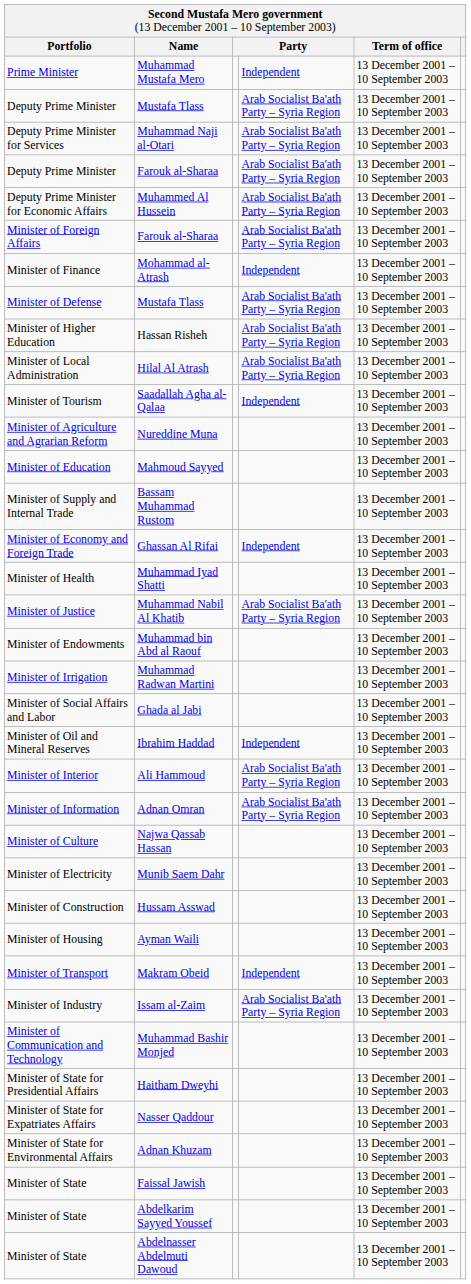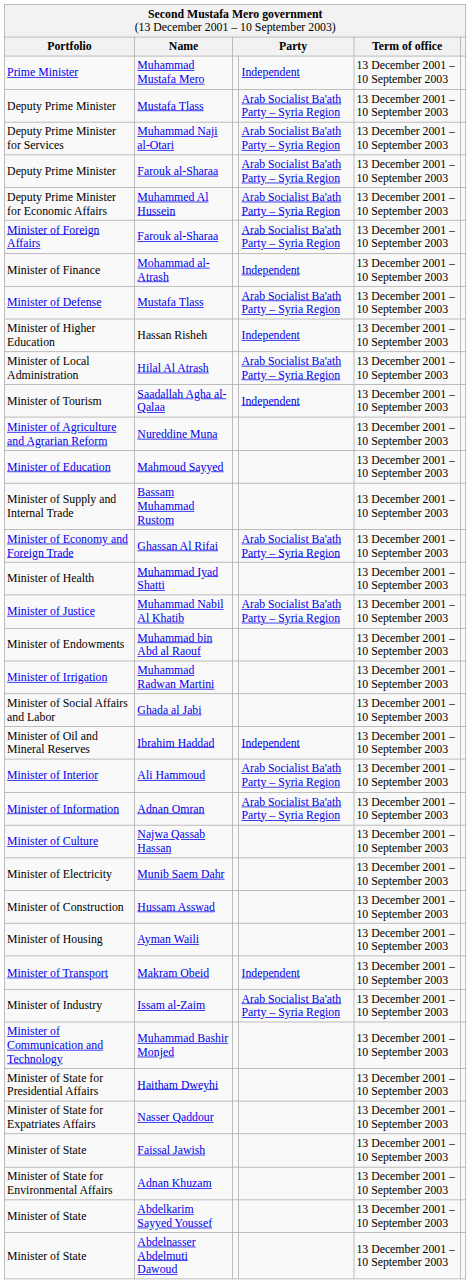(291, 334) Arab Socialist Ba'ath Party – Syria Region -> (271, 334) Independent
(271, 545) Independent -> (291, 545) Arab Socialist Ba'ath Party – Syria Region
rows swapped: (60, 1150) <-> (47, 1182)
